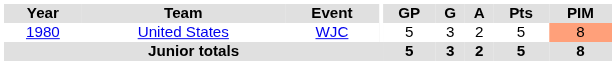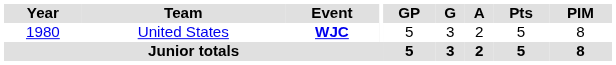(332, 32) normal -> (332, 32) bold
(580, 32) lightsalmon background -> (580, 32) no background
